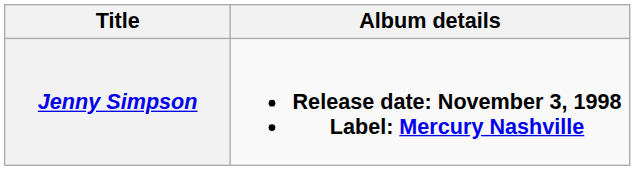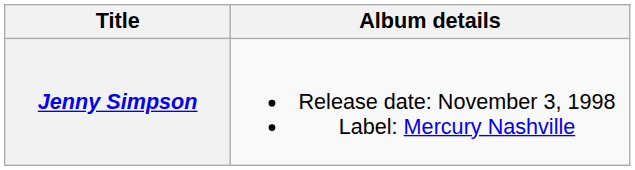(430, 114) bold -> (430, 114) normal
